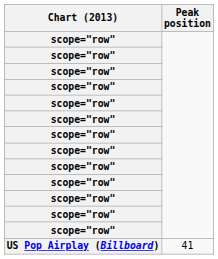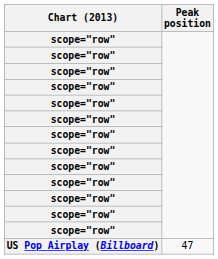(187, 246) 41 -> (187, 246) 47
